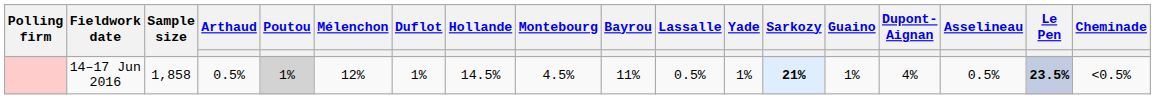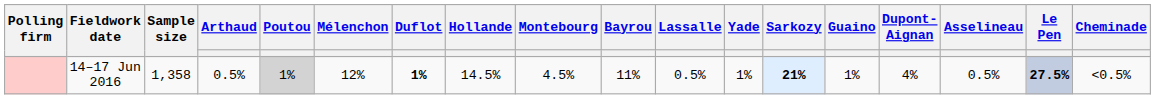(171, 75) 1,858 -> (171, 75) 1,358
(419, 75) normal -> (419, 75) bold
(1049, 75) 23.5% -> (1049, 75) 27.5%
